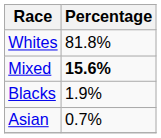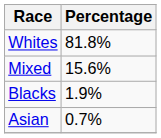(88, 68) bold -> (88, 68) normal
